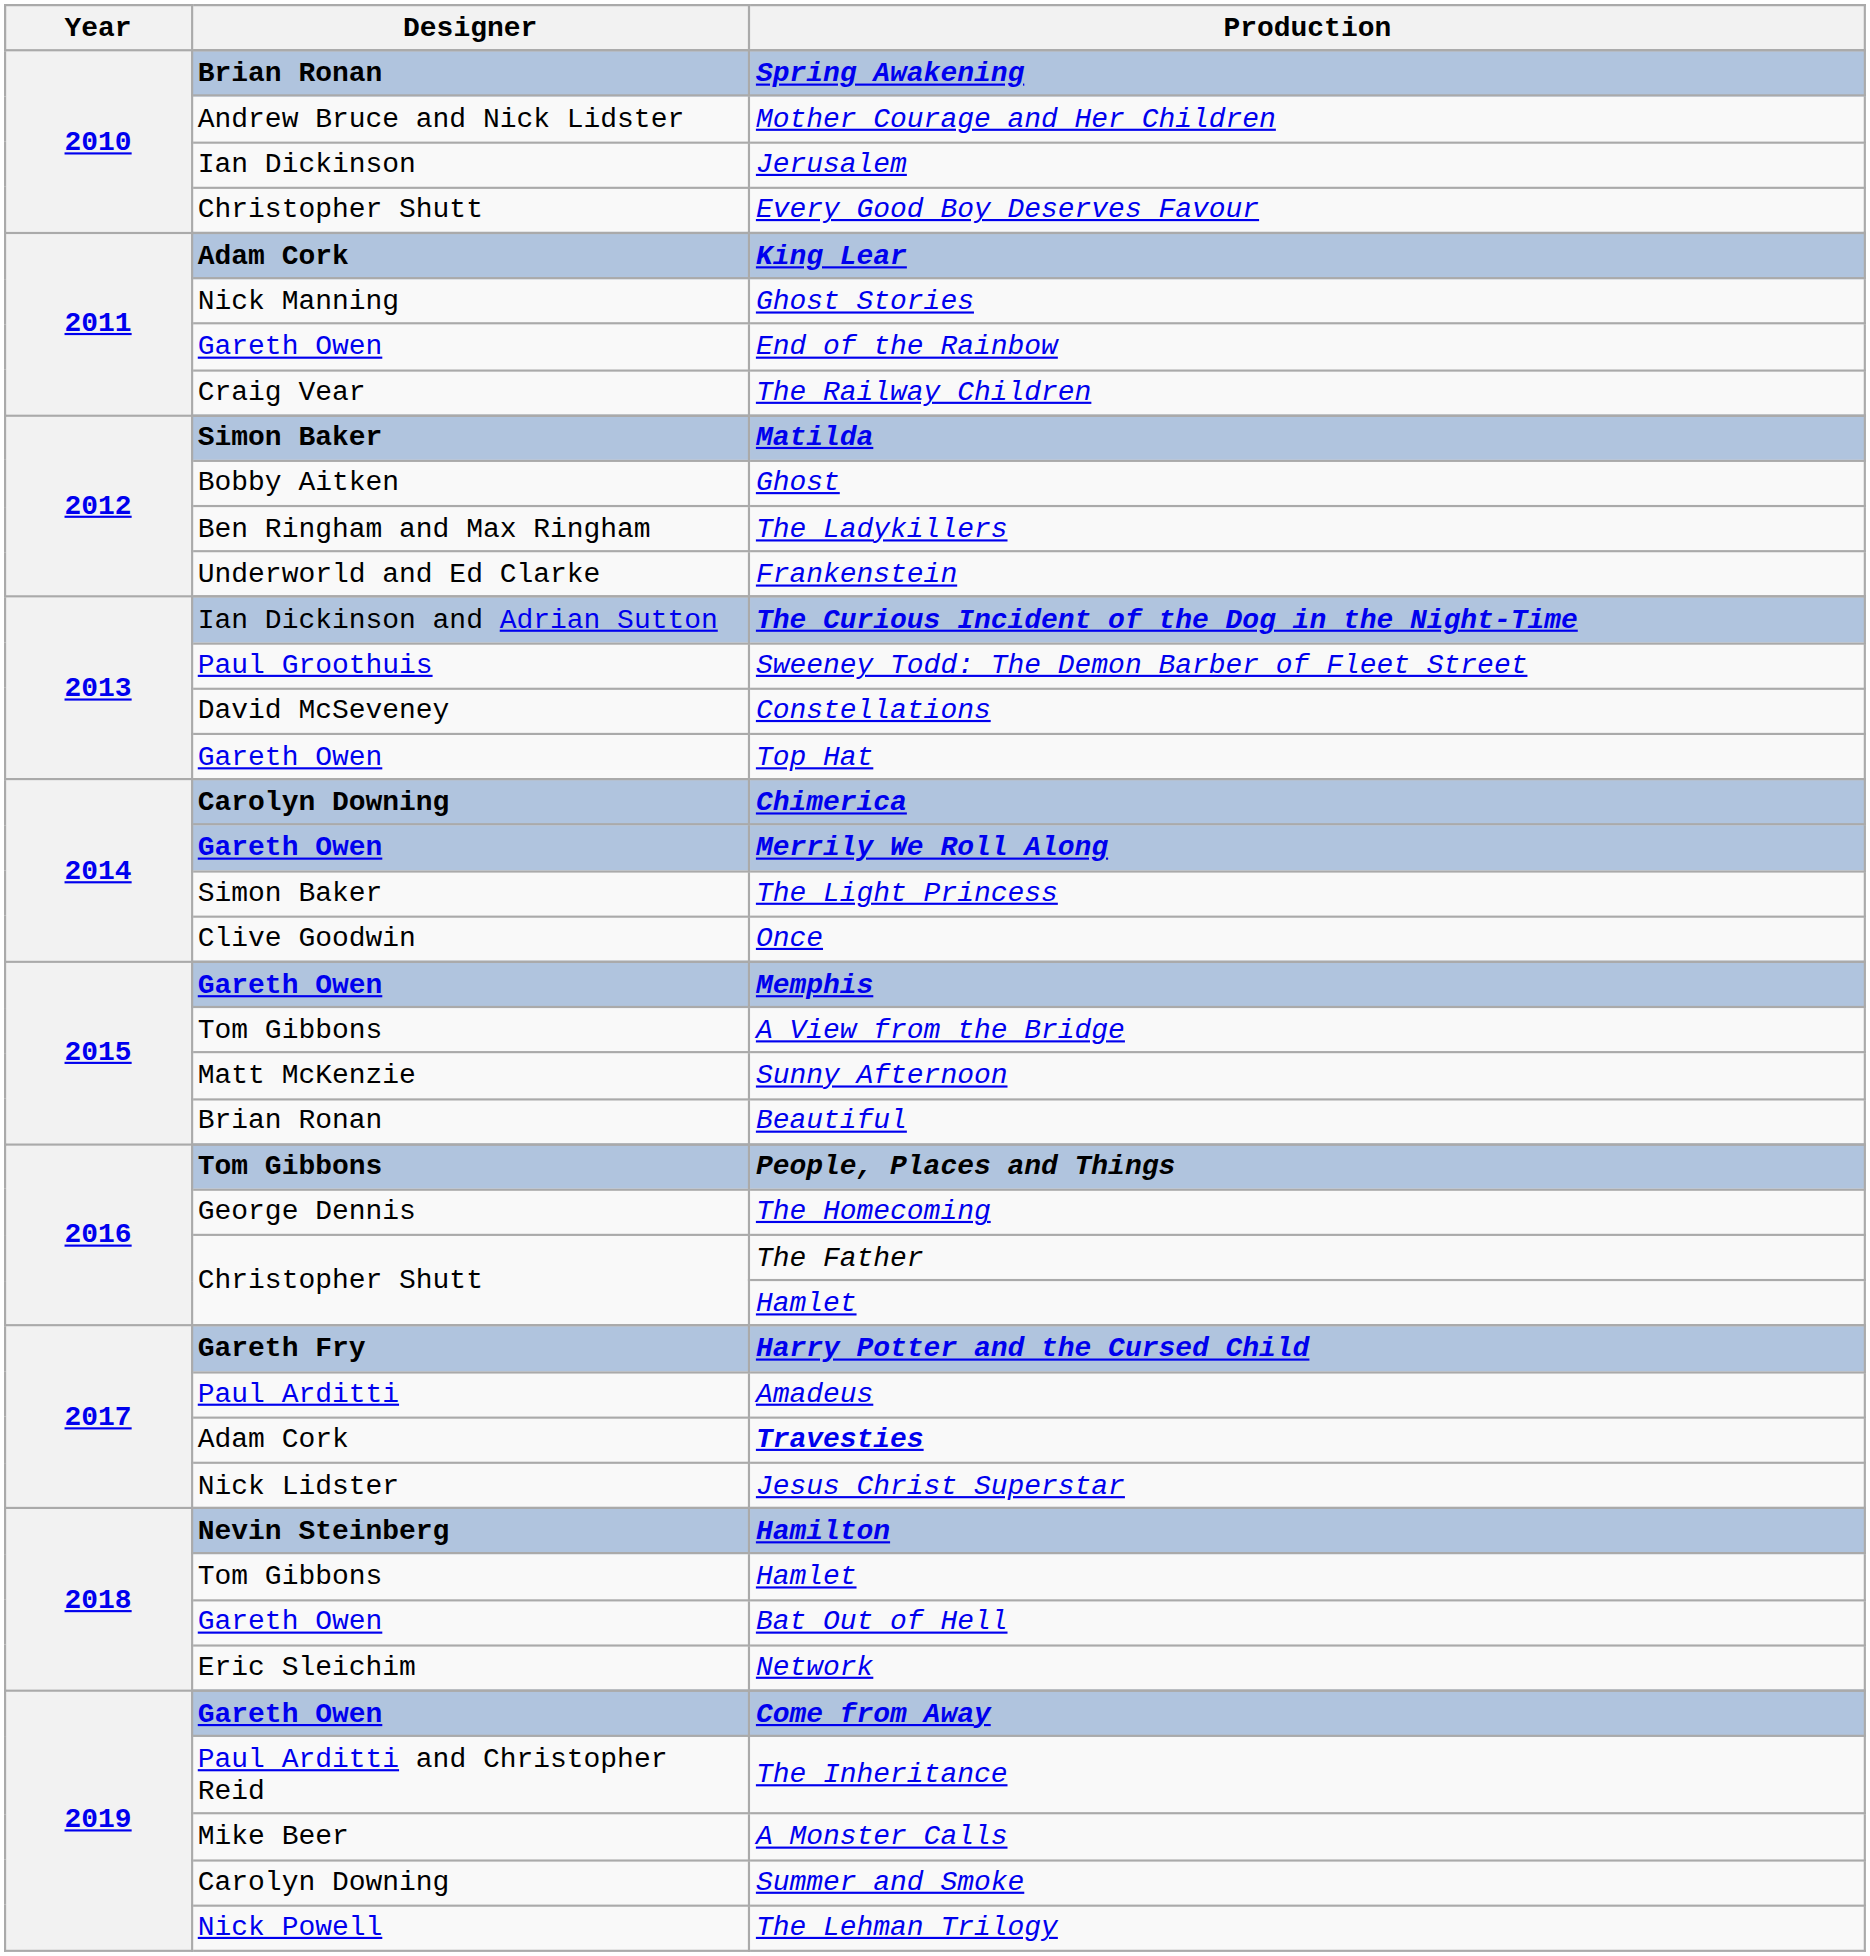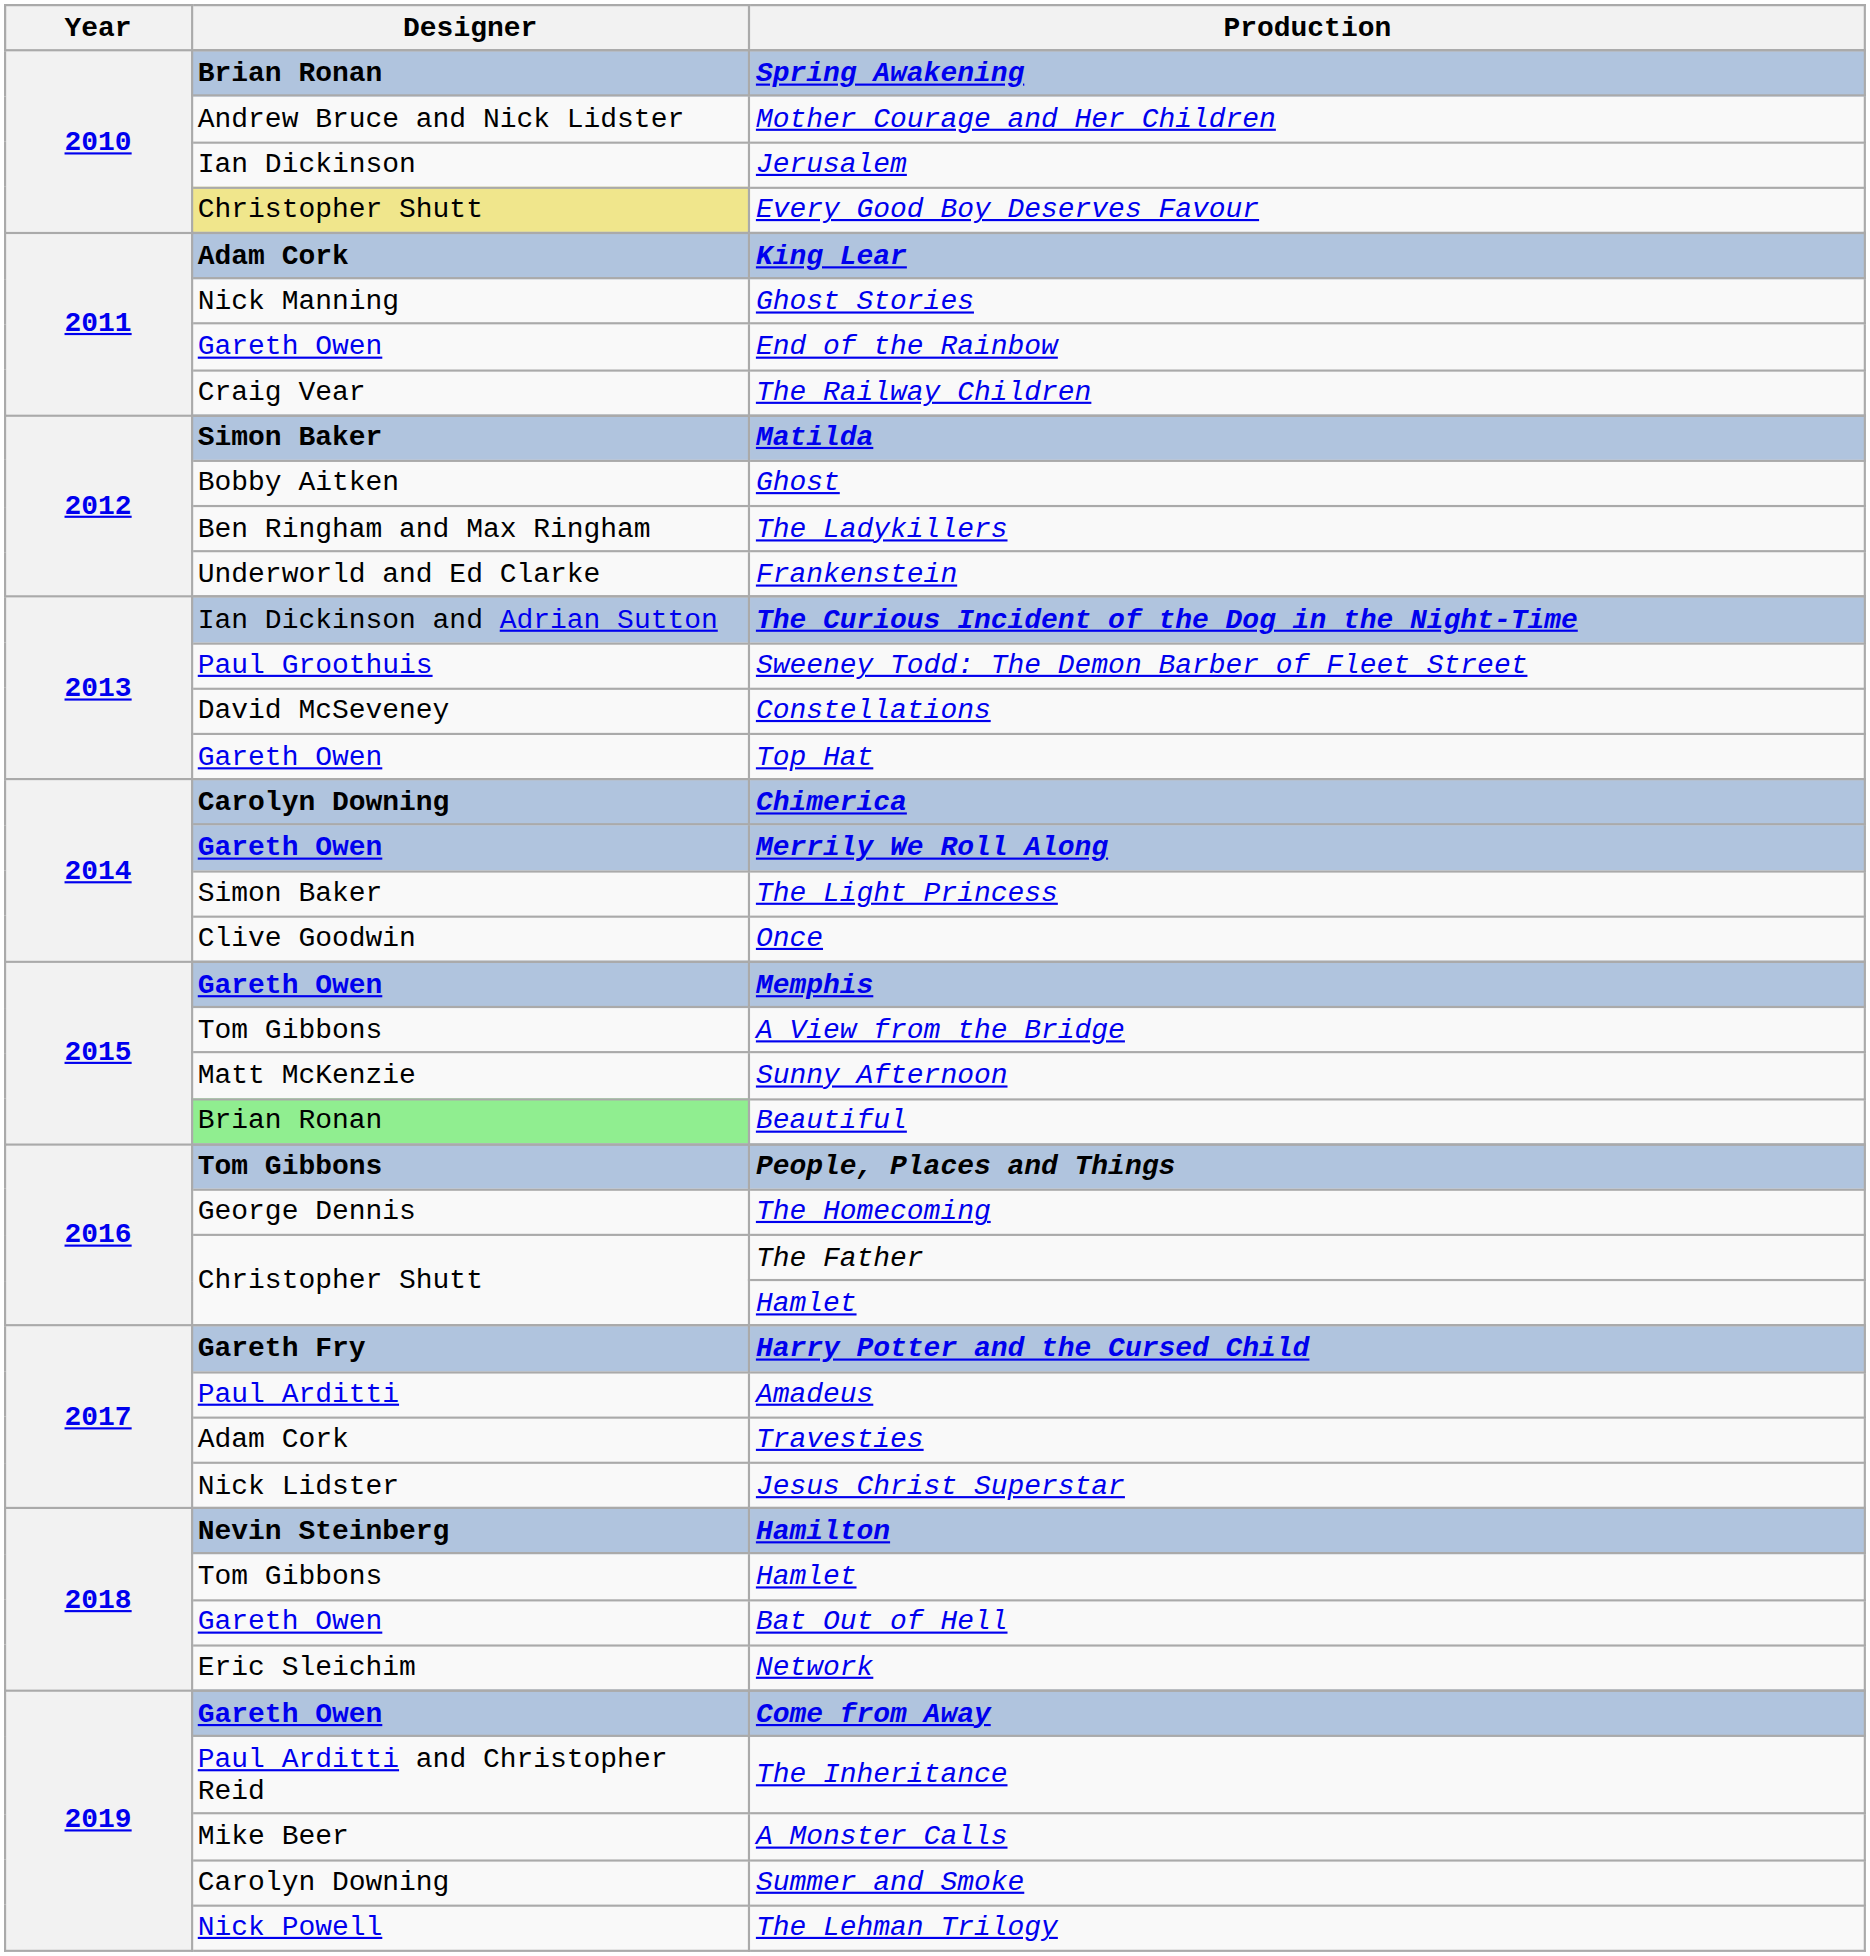(340, 210) no background -> (340, 210) khaki background
(290, 1121) no background -> (290, 1121) lightgreen background
(840, 1440) bold -> (840, 1440) normal
